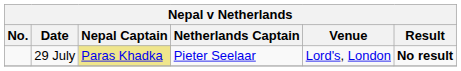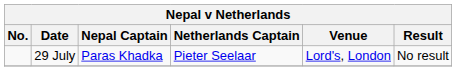(122, 55) khaki background -> (122, 55) no background
(425, 55) bold -> (423, 55) normal
